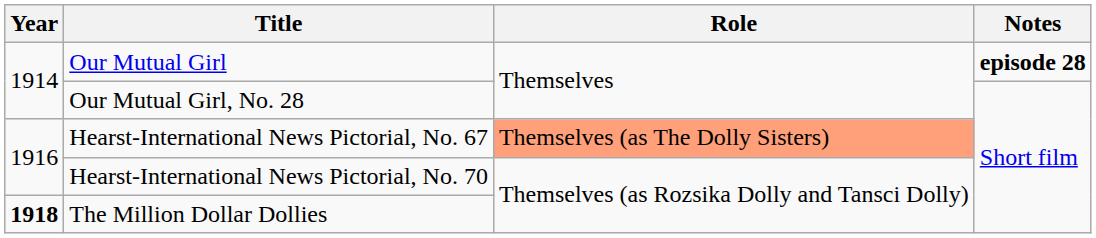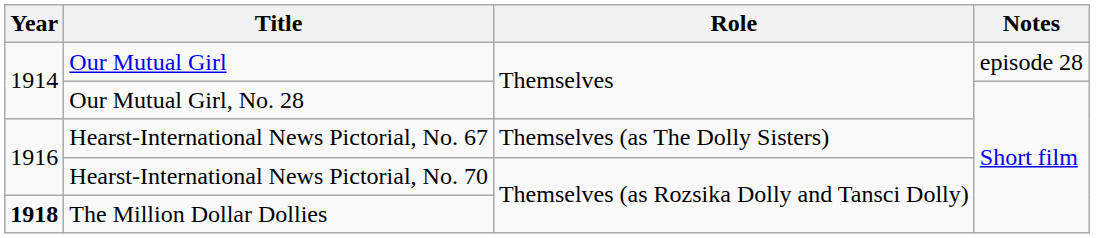(1033, 61) bold -> (1031, 61) normal
(664, 137) lightsalmon background -> (664, 137) no background
